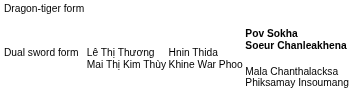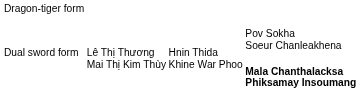(296, 40) bold -> (293, 40) normal
(297, 77) normal -> (301, 77) bold
